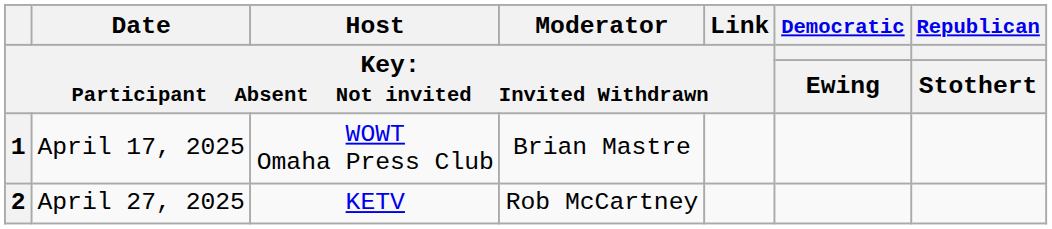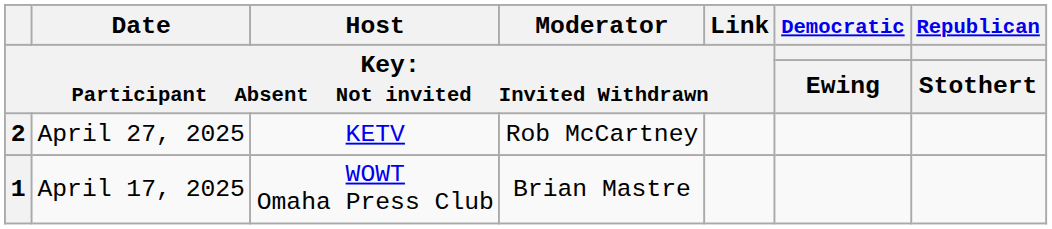rows swapped: (18, 148) <-> (18, 203)
